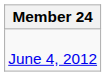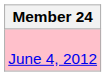(53, 58) no background -> (53, 58) pink background
